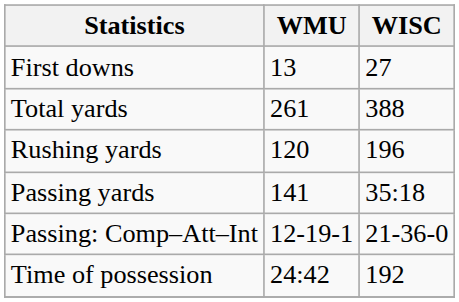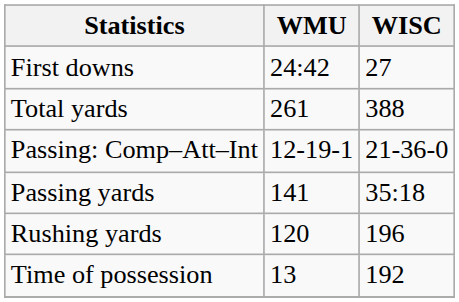(283, 67) 13 -> (300, 67) 24:42
rows swapped: (86, 150) <-> (134, 233)
(300, 275) 24:42 -> (283, 275) 13
